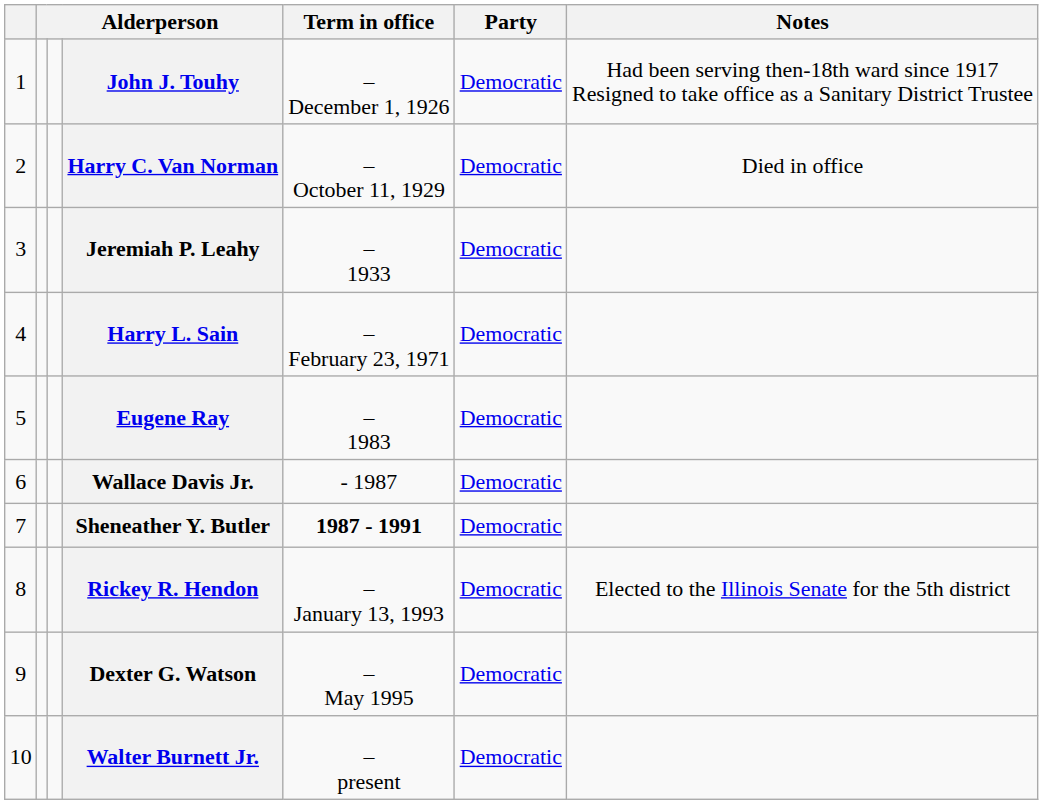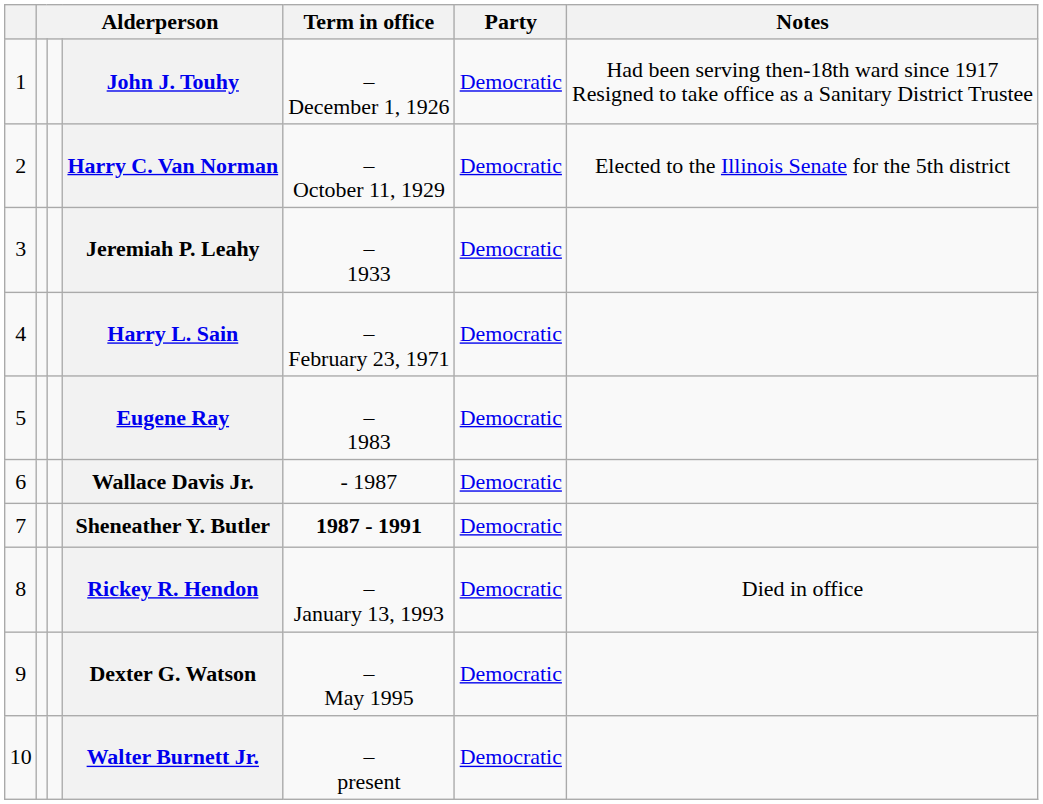(803, 165) Died in office -> (803, 165) Elected to the Illinois Senate for the 5th district
(803, 589) Elected to the Illinois Senate for the 5th district -> (803, 589) Died in office
